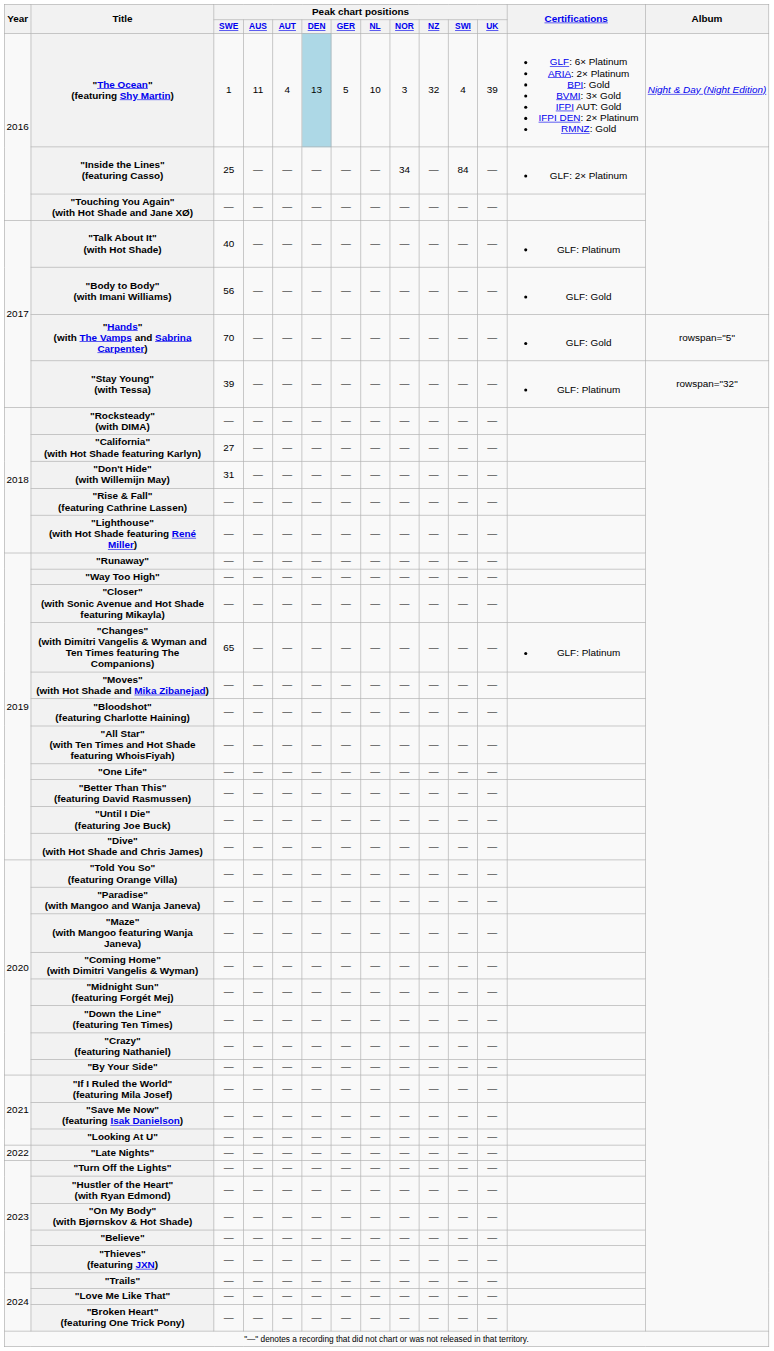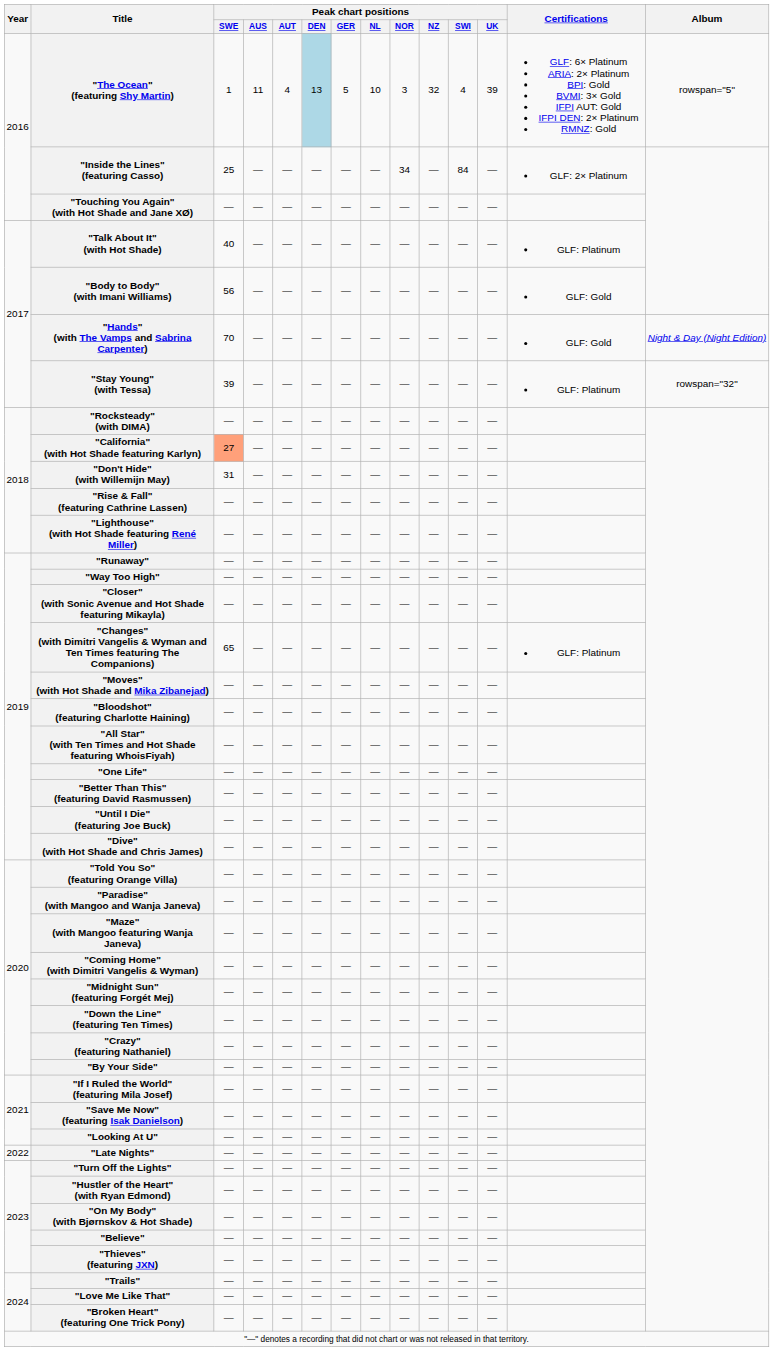(707, 90) Night & Day (Night Edition) -> (707, 90) rowspan="5"
(707, 337) rowspan="5" -> (707, 337) Night & Day (Night Edition)
(229, 448) no background -> (229, 448) lightsalmon background
